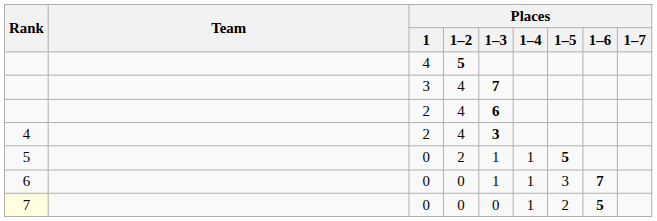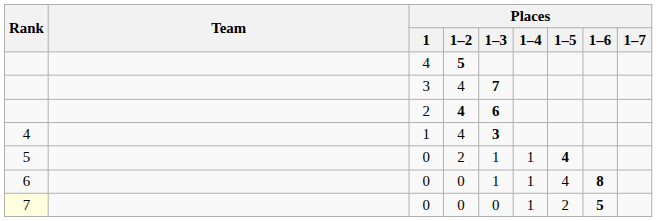(461, 110) normal -> (461, 110) bold
(426, 134) 2 -> (426, 134) 1
(565, 157) 5 -> (565, 157) 4
(565, 181) 3 -> (565, 181) 4
(600, 181) 7 -> (600, 181) 8
